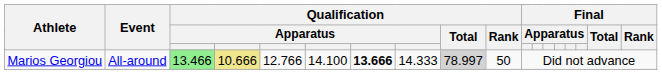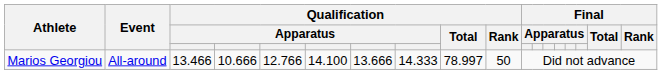(192, 60) lightgreen background -> (192, 60) no background
(237, 60) khaki background -> (237, 60) no background
(373, 60) bold -> (373, 60) normal
(463, 60) lightgrey background -> (463, 60) no background
